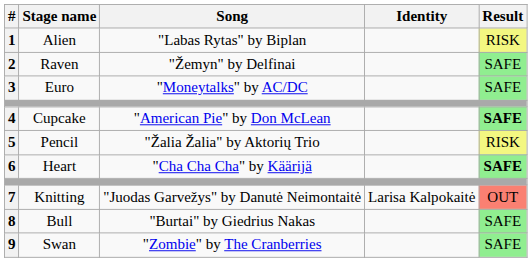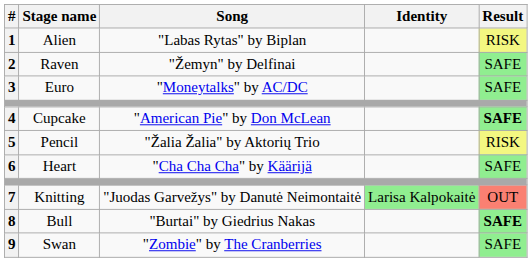(503, 166) bold -> (503, 166) normal
(422, 197) no background -> (422, 197) lightgreen background
(503, 221) normal -> (503, 221) bold
